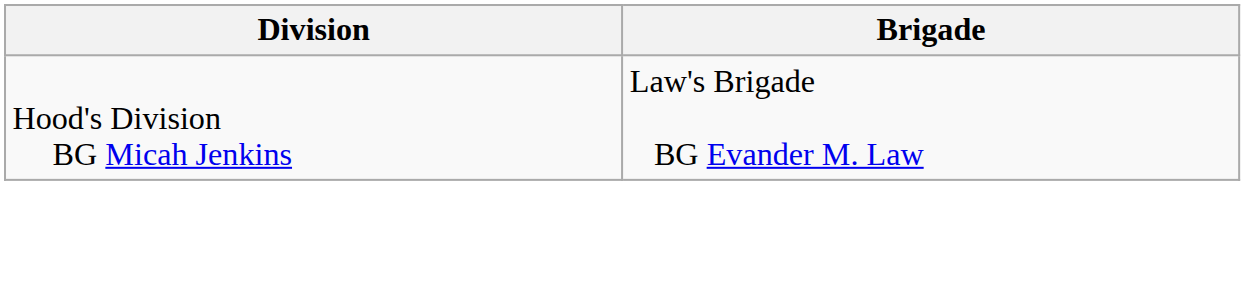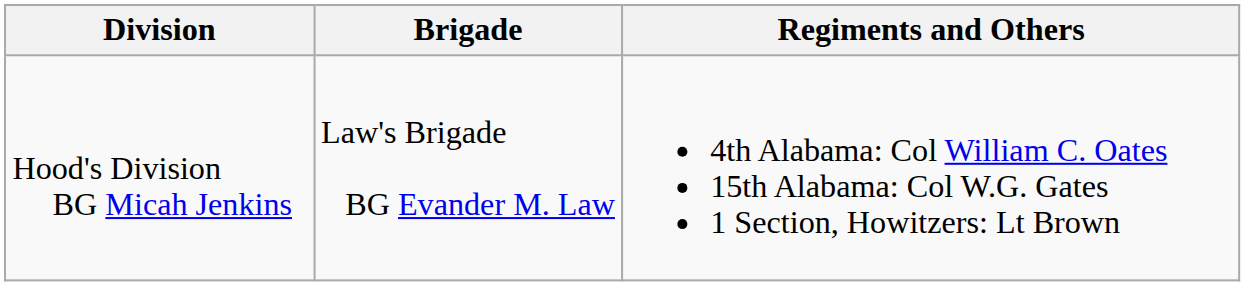+ column: (931, 30)
